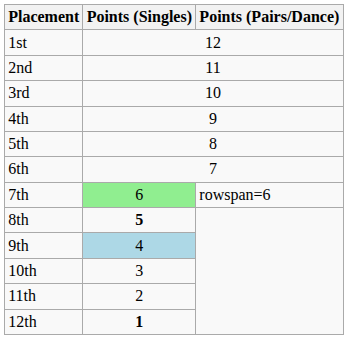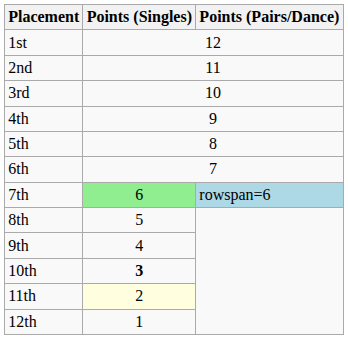(235, 194) no background -> (235, 194) lightblue background
(139, 220) bold -> (139, 220) normal
(139, 245) lightblue background -> (139, 245) no background
(139, 270) normal -> (139, 270) bold
(139, 296) no background -> (139, 296) lightyellow background
(139, 321) bold -> (139, 321) normal
